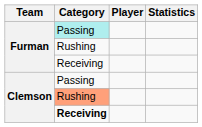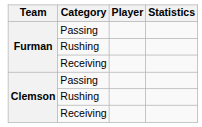(76, 30) paleturquoise background -> (79, 30) no background
(76, 97) lightsalmon background -> (80, 97) no background
(82, 113) bold -> (84, 113) normal
